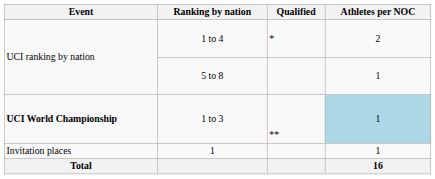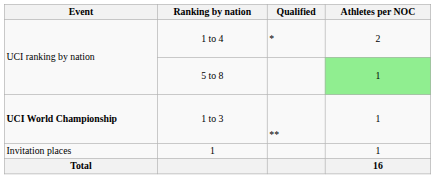(378, 76) no background -> (378, 76) lightgreen background
(378, 119) lightblue background -> (378, 119) no background
